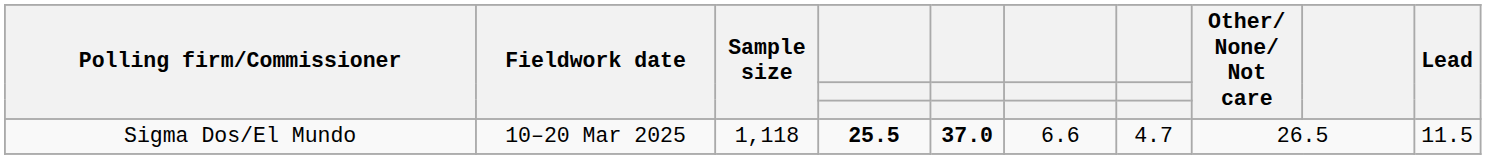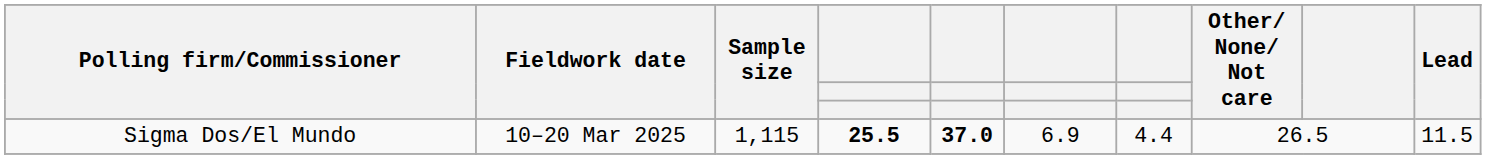(767, 136) 1,118 -> (767, 136) 1,115
(1060, 136) 6.6 -> (1060, 136) 6.9
(1154, 136) 4.7 -> (1154, 136) 4.4
